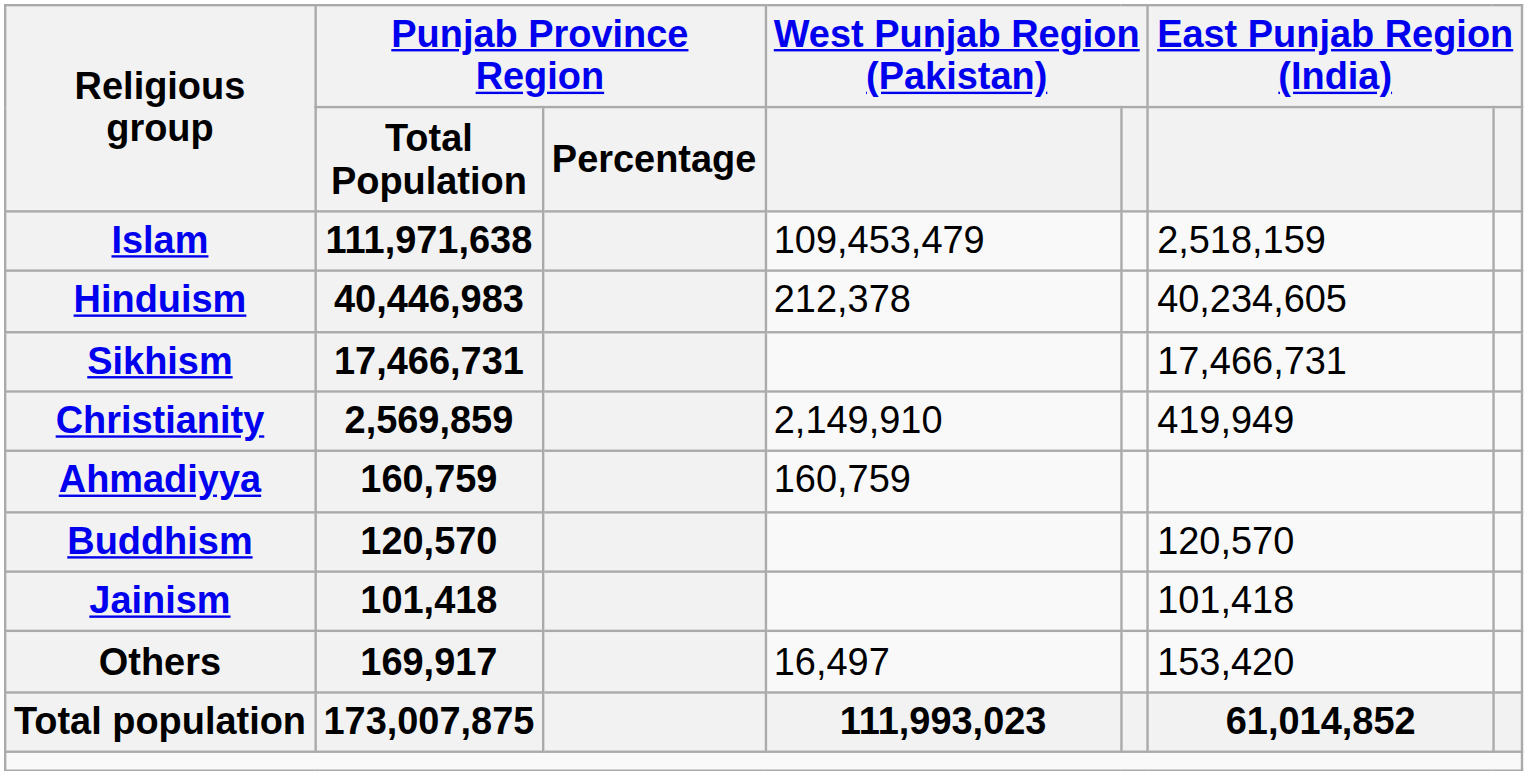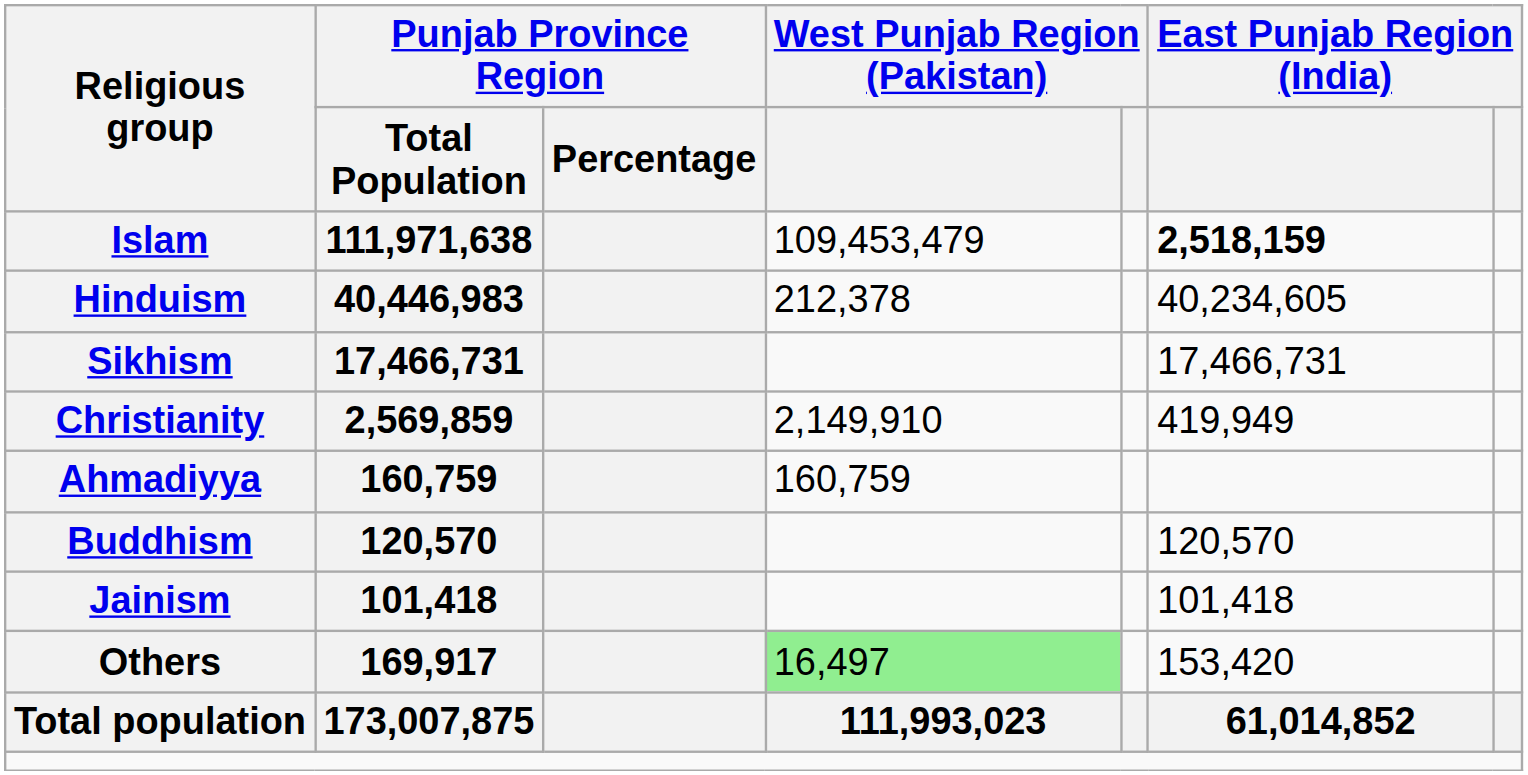(1242, 240) normal -> (1242, 240) bold
(832, 661) no background -> (832, 661) lightgreen background
